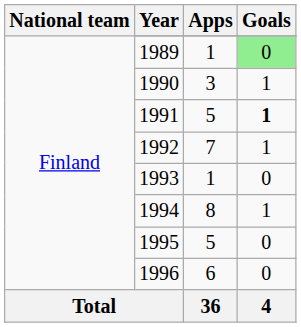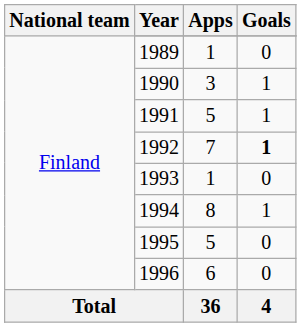(266, 52) lightgreen background -> (266, 52) no background
(266, 115) bold -> (266, 115) normal
(266, 147) normal -> (266, 147) bold
